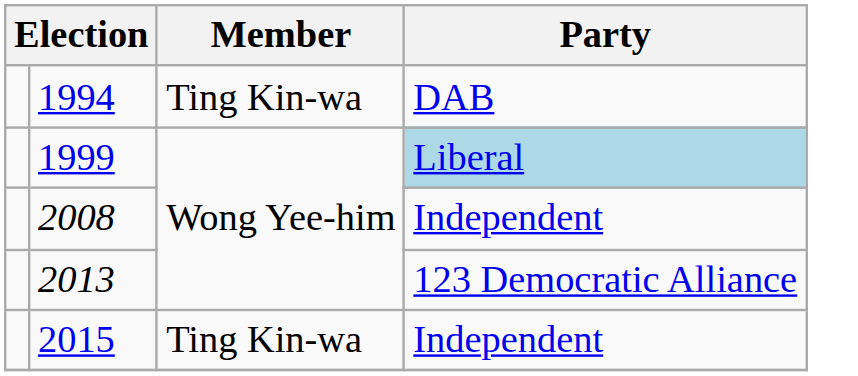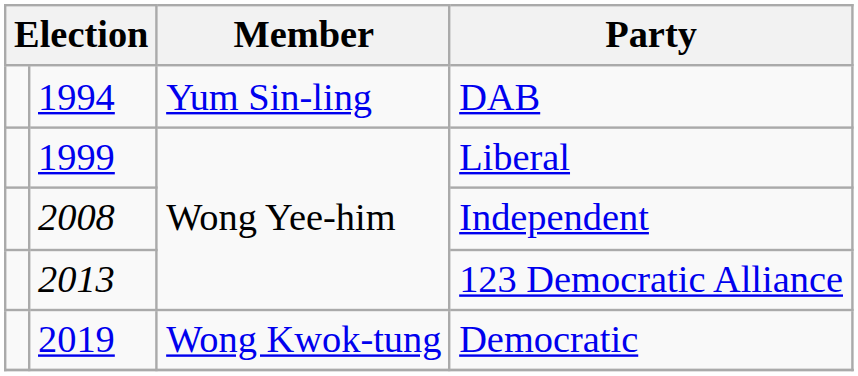(264, 95) Ting Kin-wa -> (269, 95) Yum Sin-ling
(469, 156) lightblue background -> (515, 156) no background
- row: (76, 339)
+ row: (76, 339)
